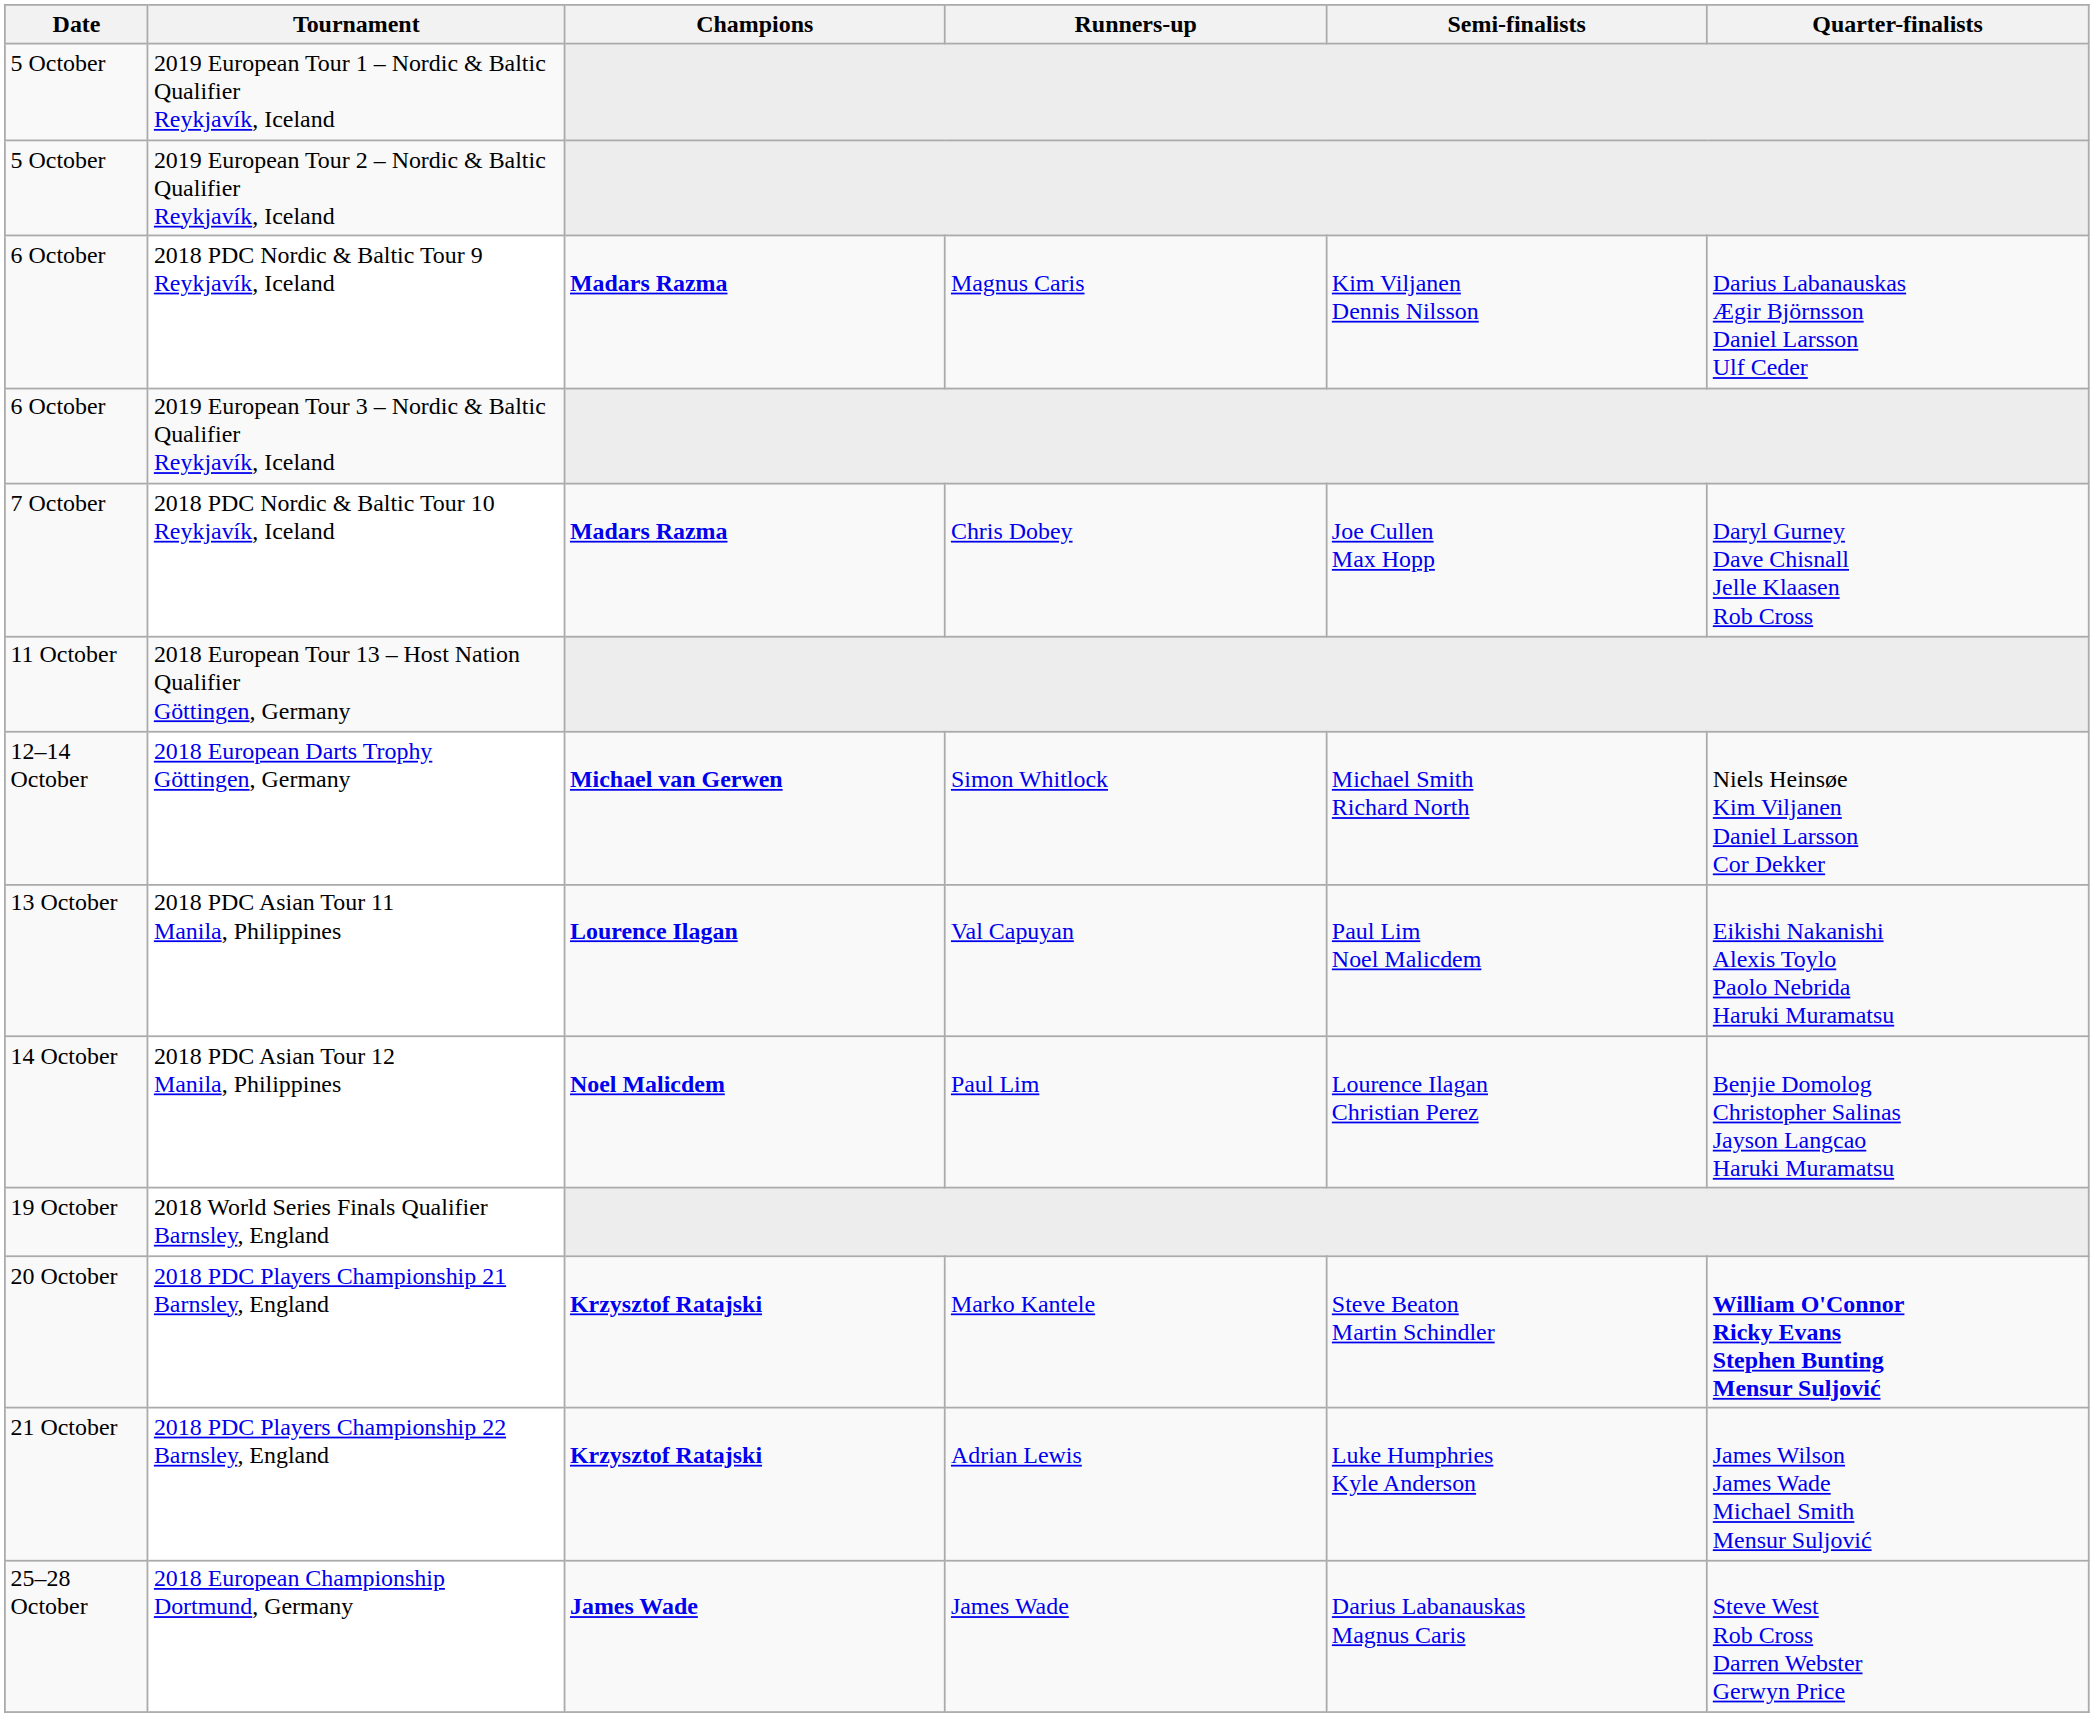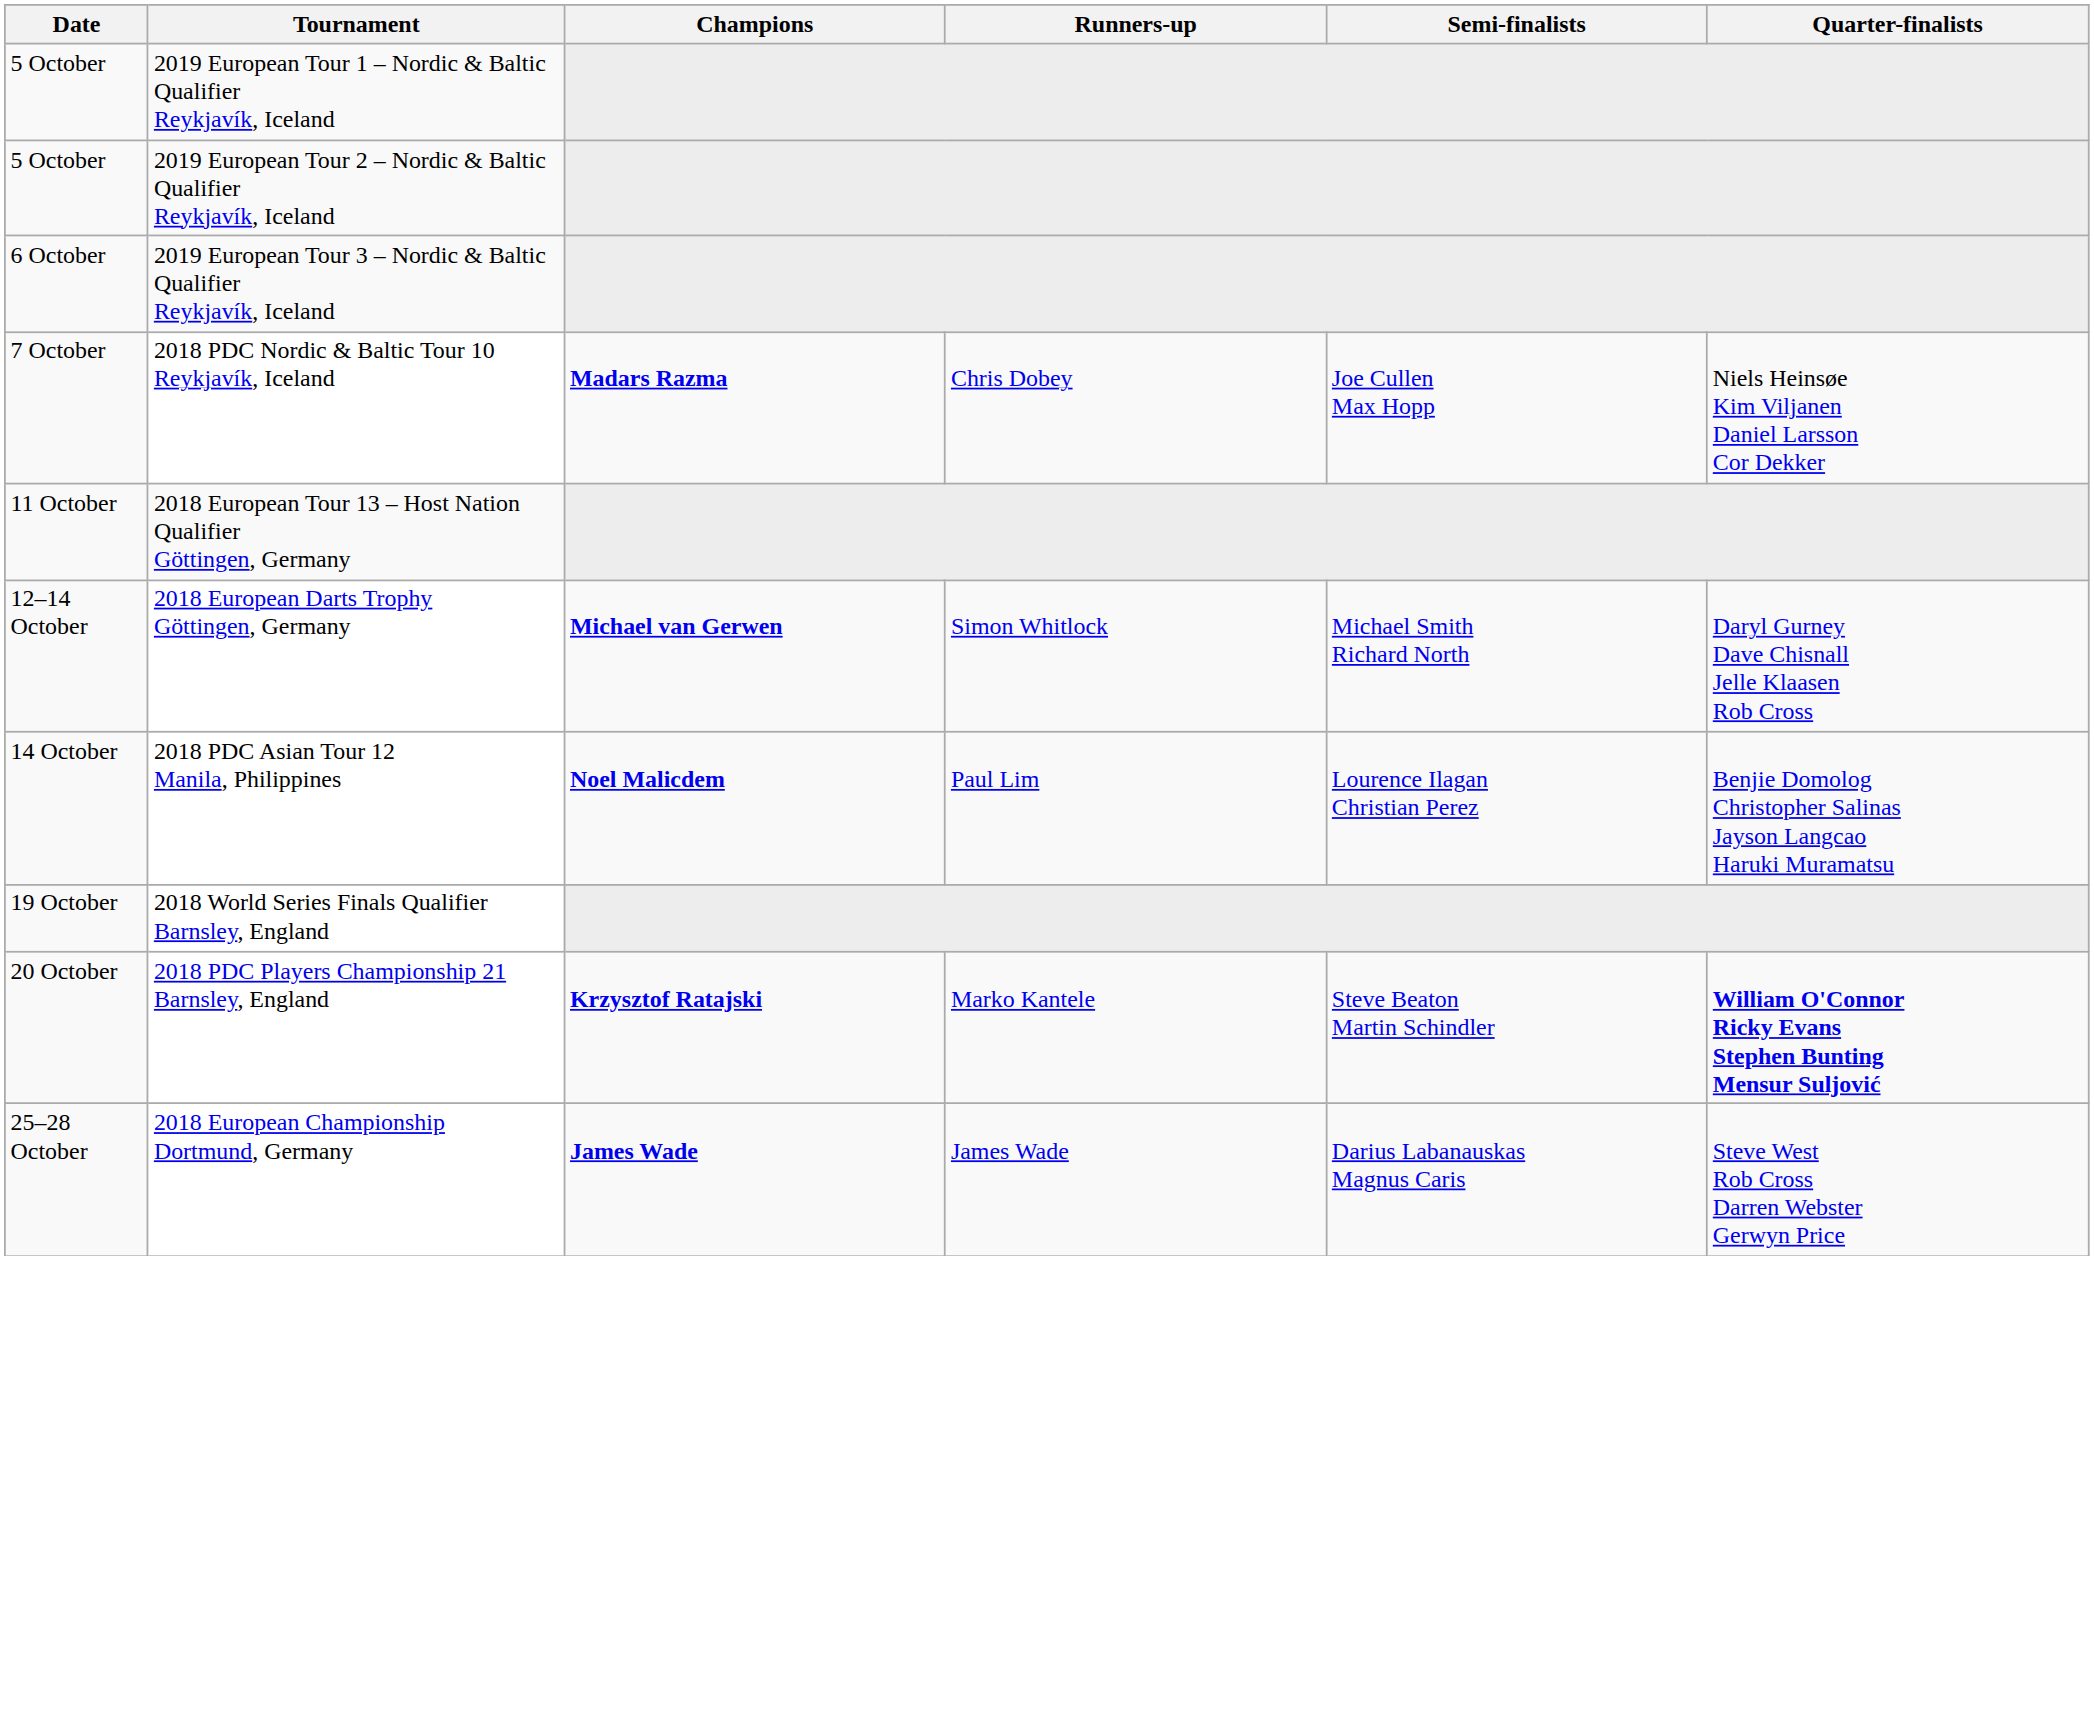- row: (318, 269)
(1781, 573) Daryl Gurney Dave Chisnall Jelle Klaasen Rob Cross -> (1786, 421) Niels Heinsøe Kim Viljanen Daniel Larsson Cor Dekker
(1786, 821) Niels Heinsøe Kim Viljanen Daniel Larsson Cor Dekker -> (1781, 669) Daryl Gurney Dave Chisnall Jelle Klaasen Rob Cross
- row: (274, 917)
- row: (330, 1441)
